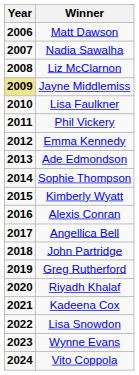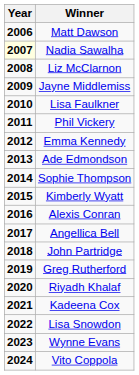(20, 50) no background -> (20, 50) lightyellow background
(20, 86) khaki background -> (20, 86) no background
